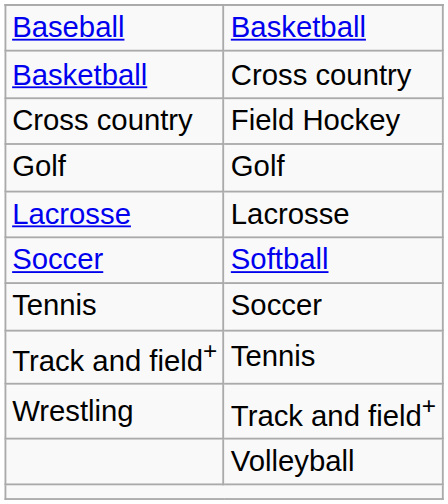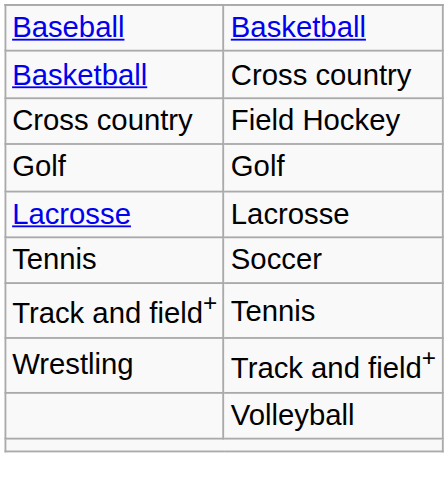- row: (280, 259)
